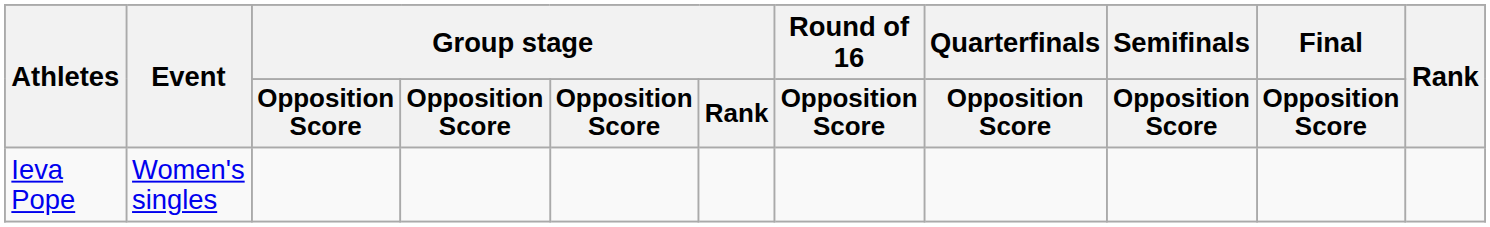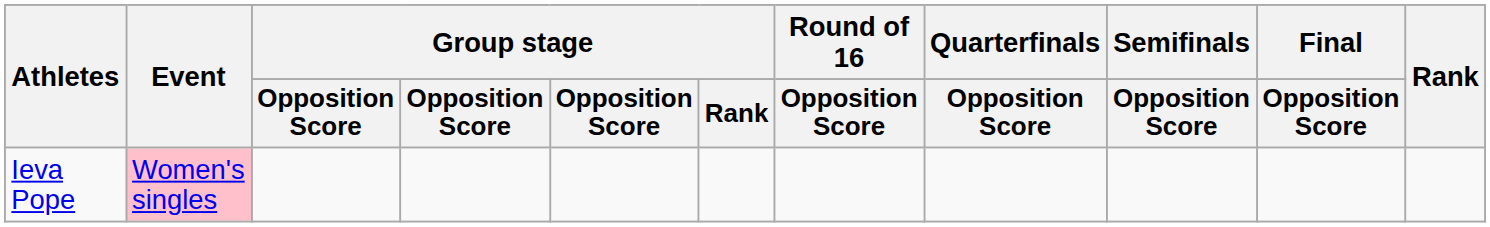(188, 185) no background -> (188, 185) pink background
